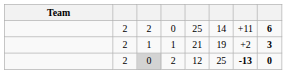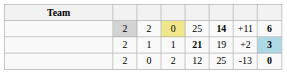(125, 29) no background -> (125, 29) lightgrey background
(173, 29) no background -> (173, 29) khaki background
(221, 29) normal -> (221, 29) bold
(197, 45) normal -> (197, 45) bold
(270, 45) no background -> (270, 45) lightblue background
(149, 61) lightgrey background -> (149, 61) no background
(245, 61) bold -> (245, 61) normal
